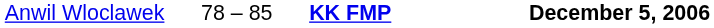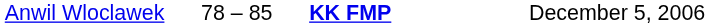(619, 13) bold -> (617, 13) normal
